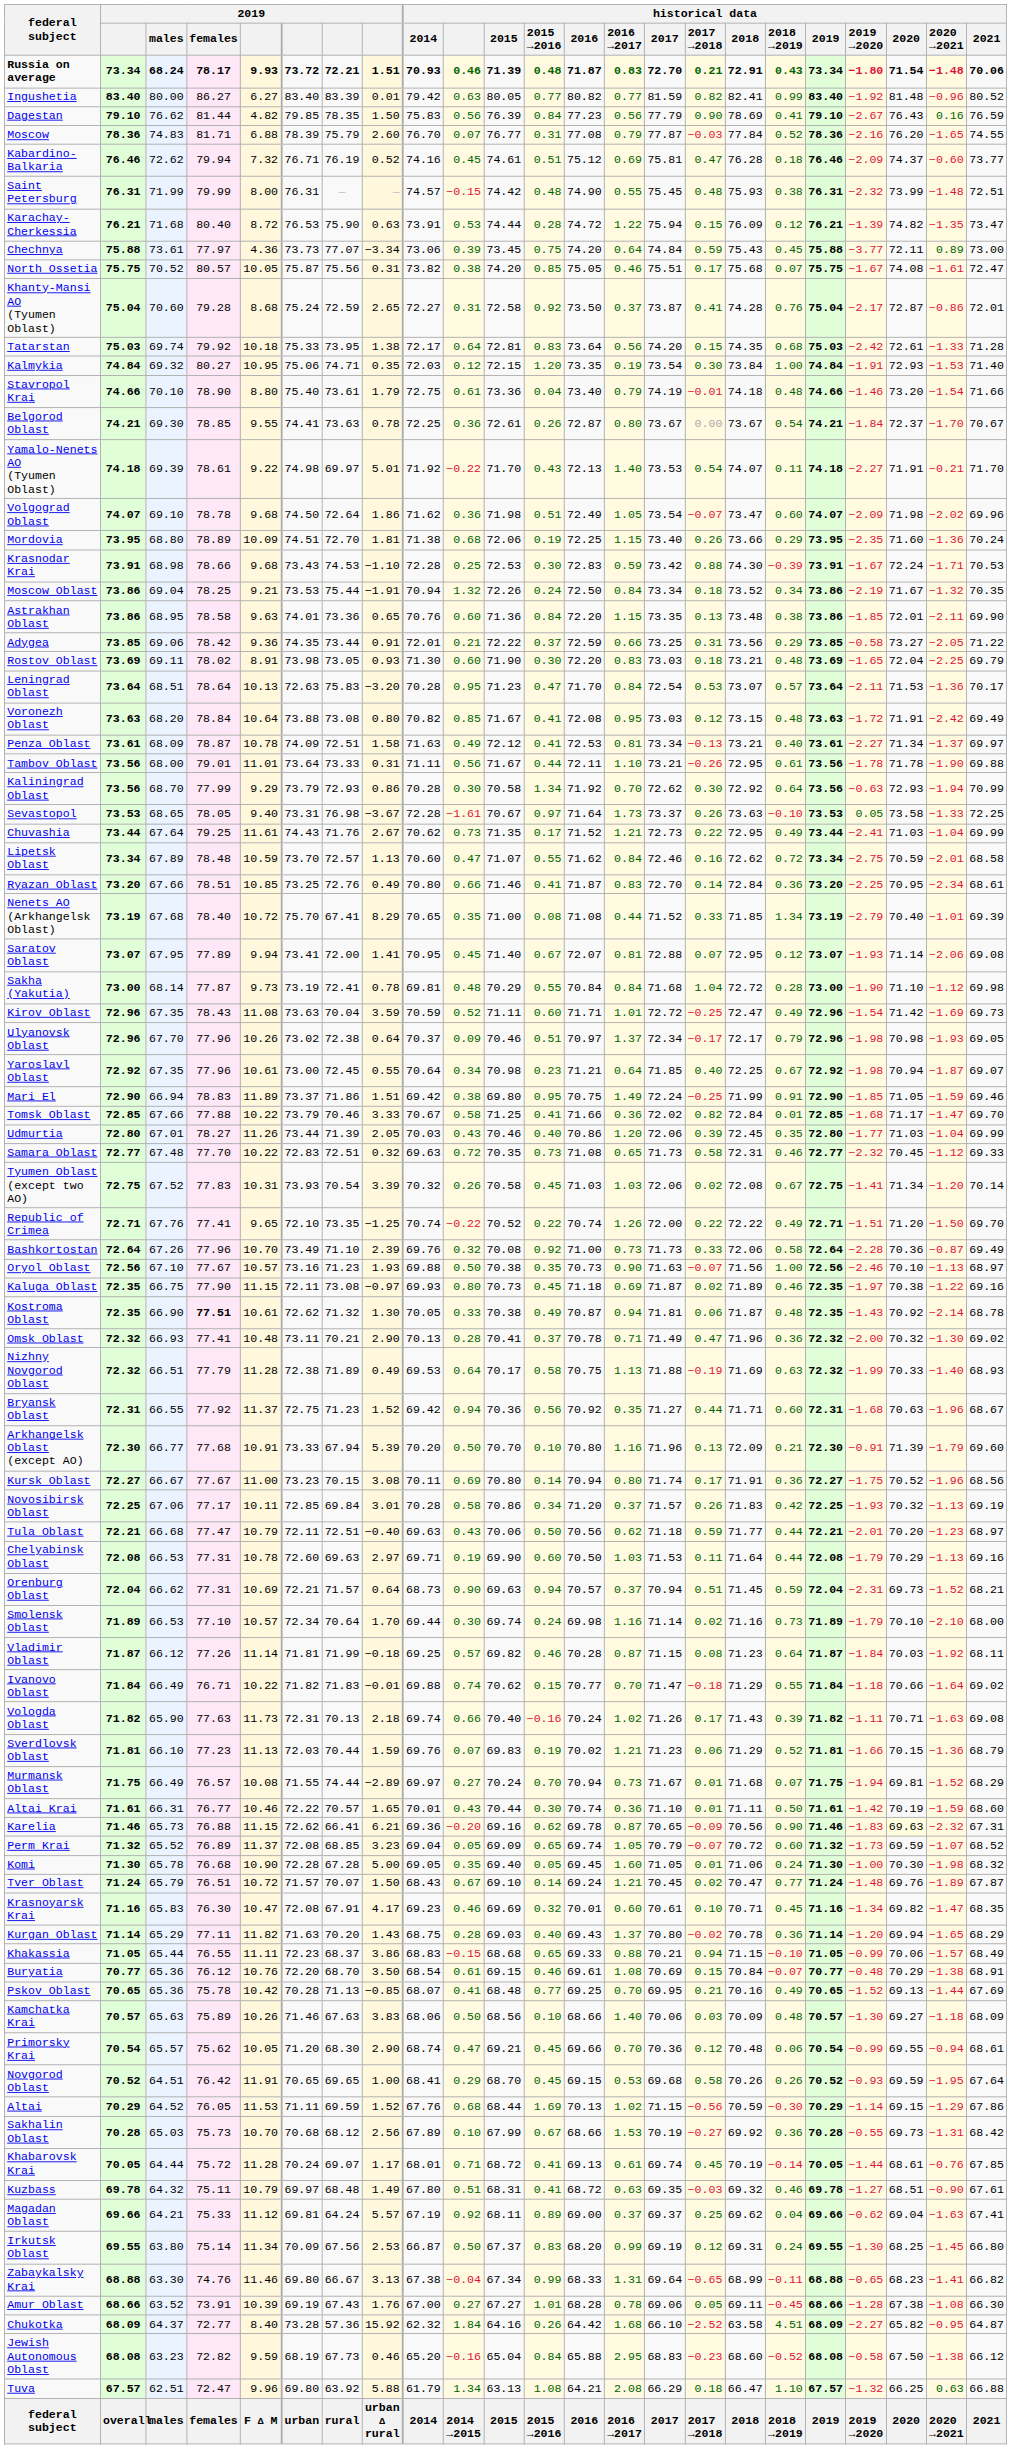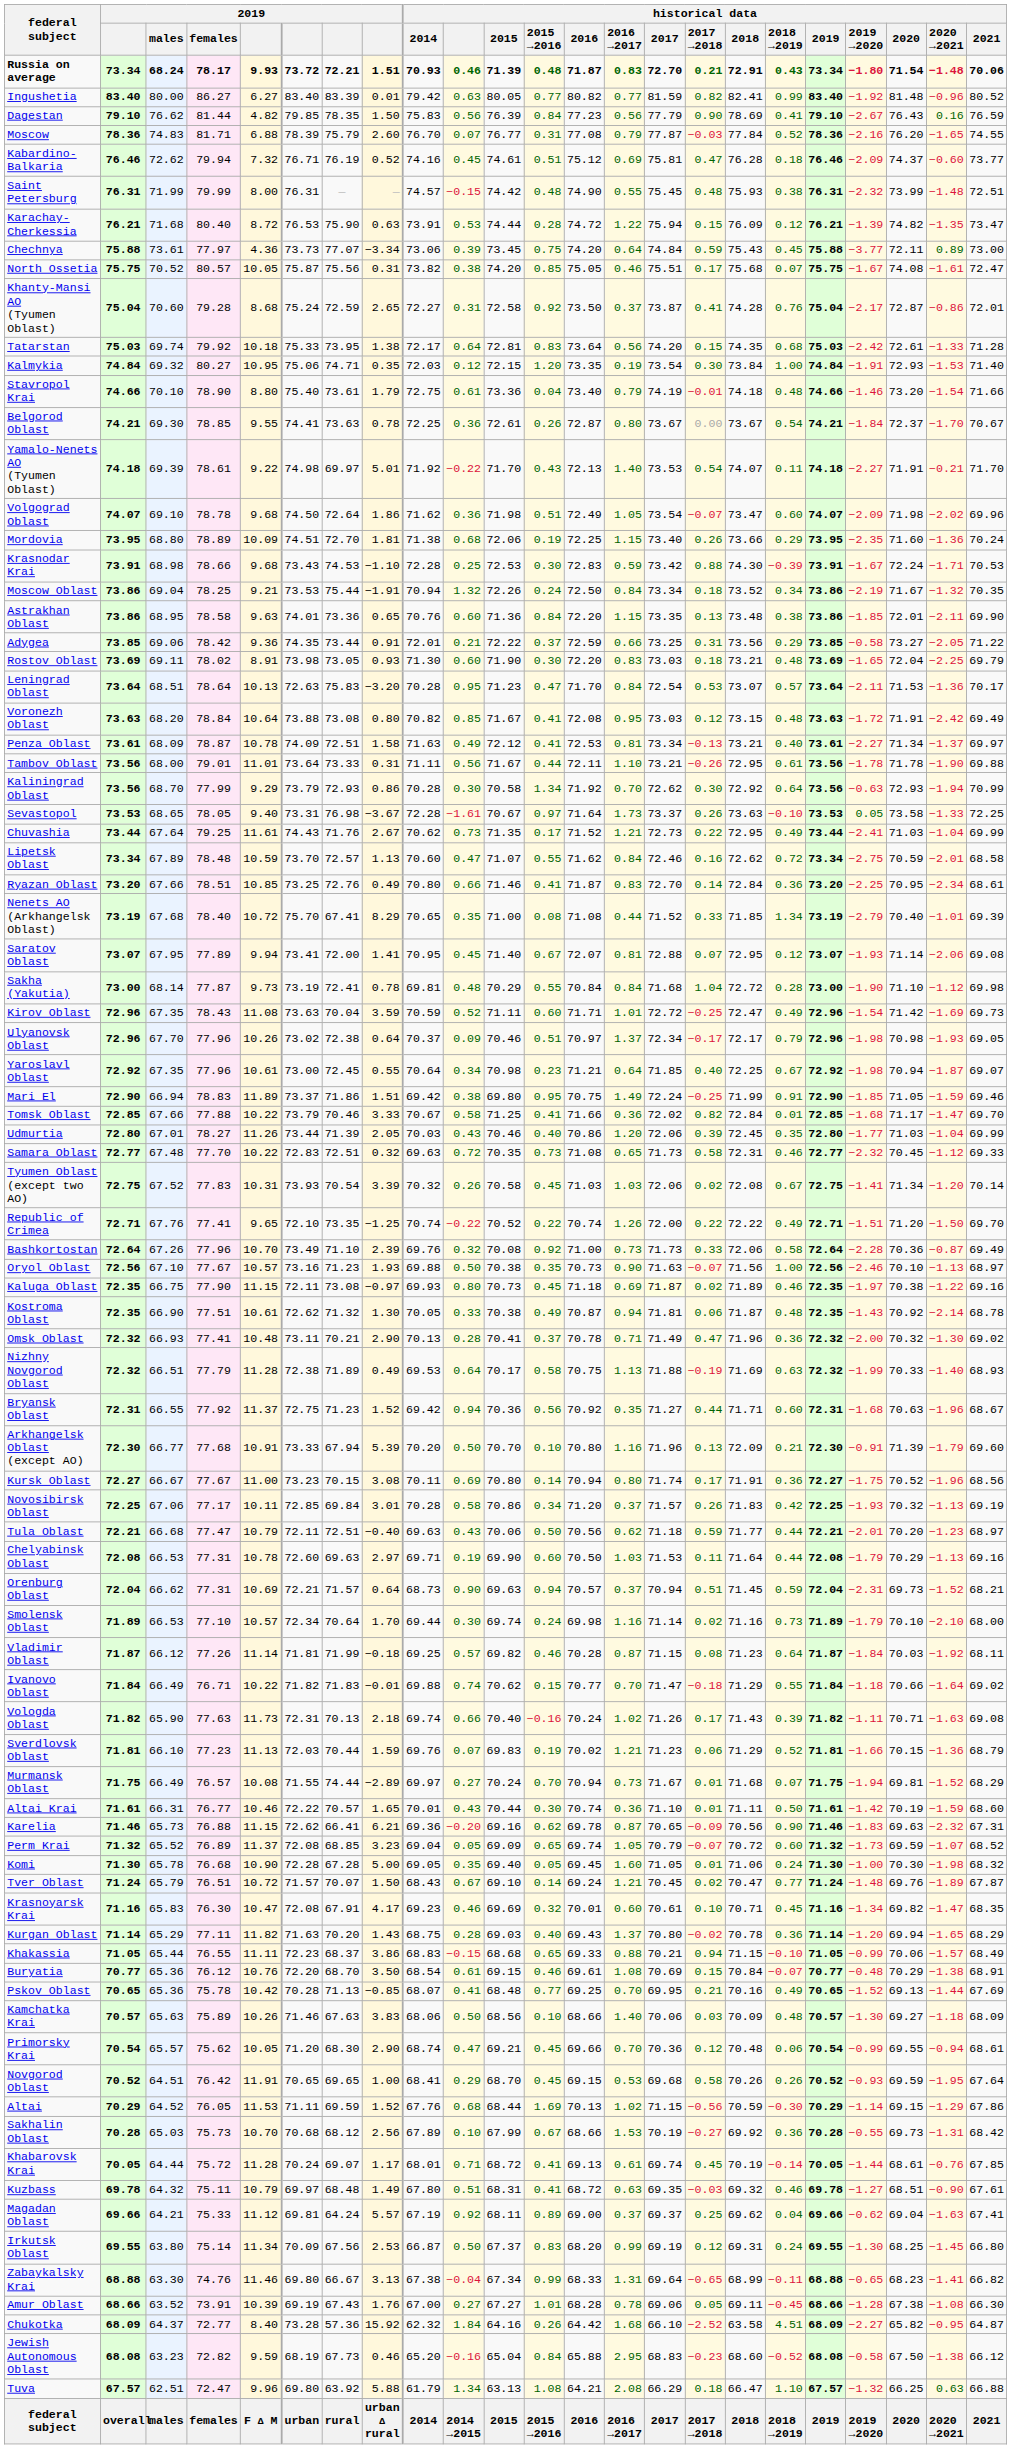(665, 1287) no background -> (665, 1287) lightyellow background
(214, 1313) bold -> (214, 1313) normal
(906, 1827) lightyellow background -> (906, 1827) no background
